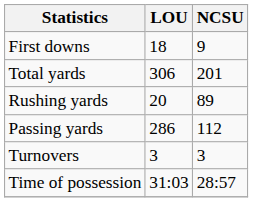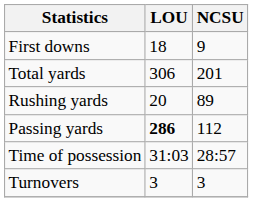(162, 127) normal -> (162, 127) bold
rows swapped: (44, 155) <-> (75, 182)
